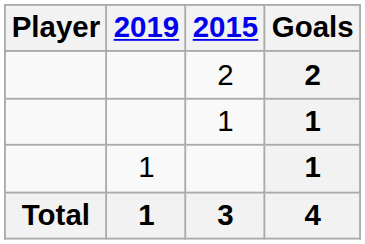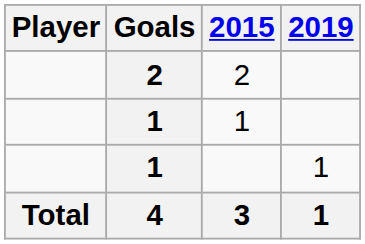columns swapped: (313, 27) <-> (146, 27)
